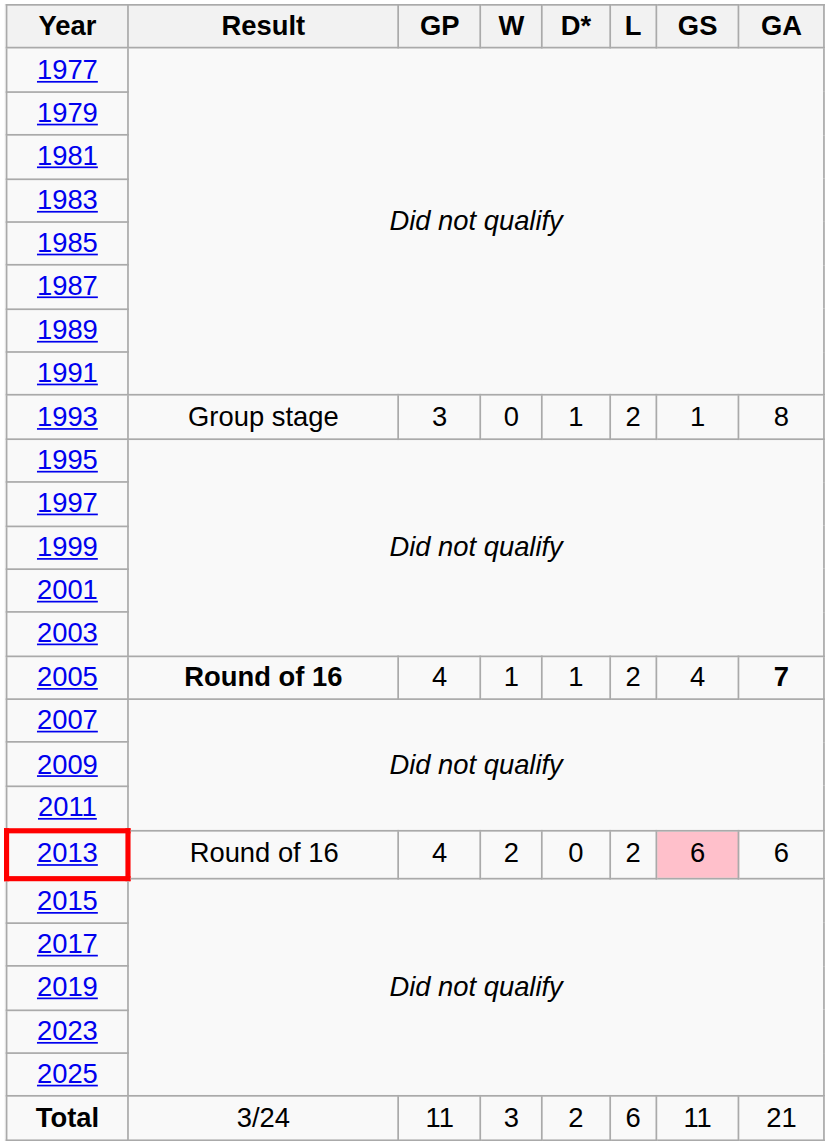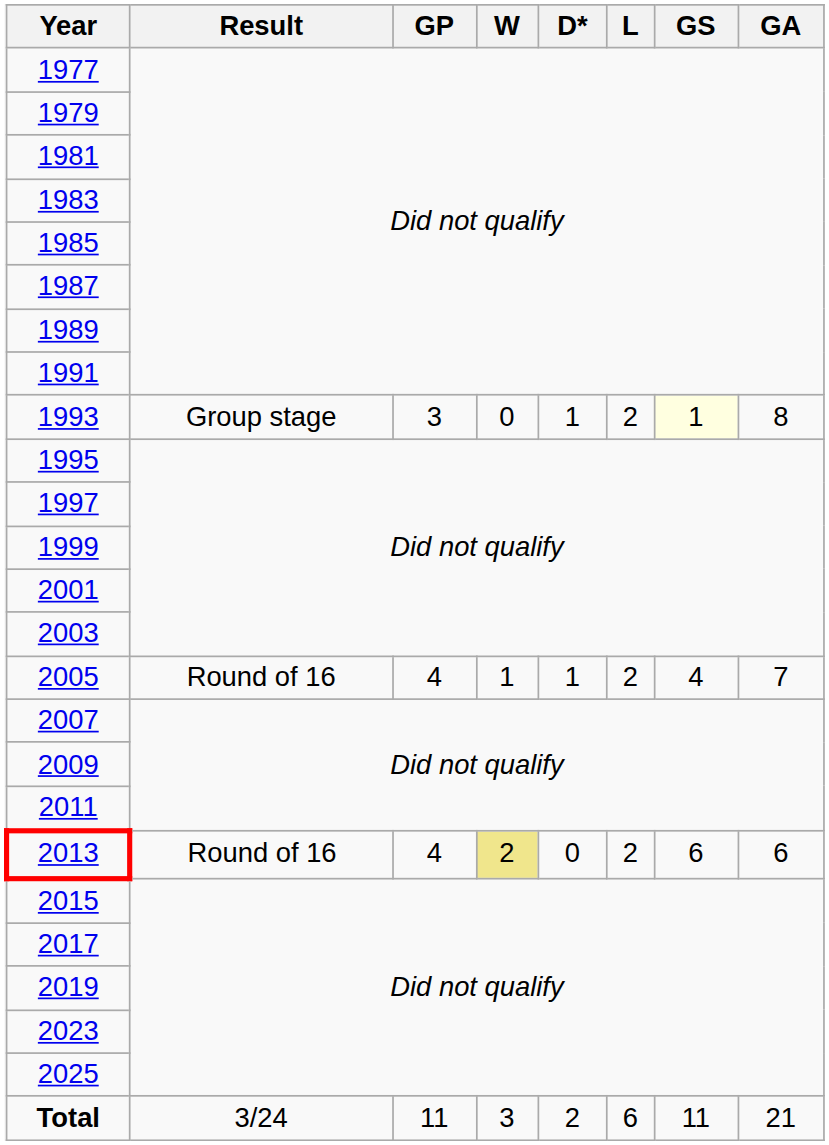(698, 416) no background -> (696, 416) lightyellow background
(263, 677) bold -> (261, 677) normal
(781, 677) bold -> (781, 677) normal
(511, 854) no background -> (507, 854) khaki background
(698, 854) pink background -> (696, 854) no background
